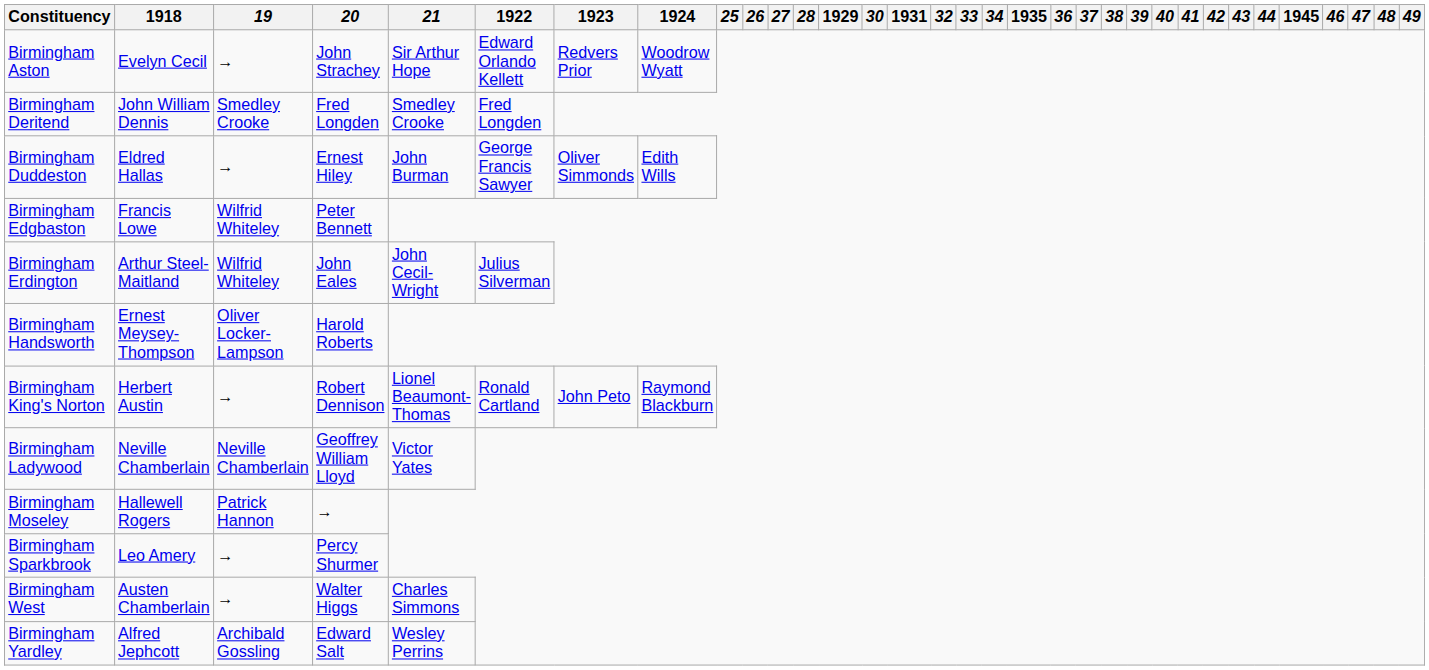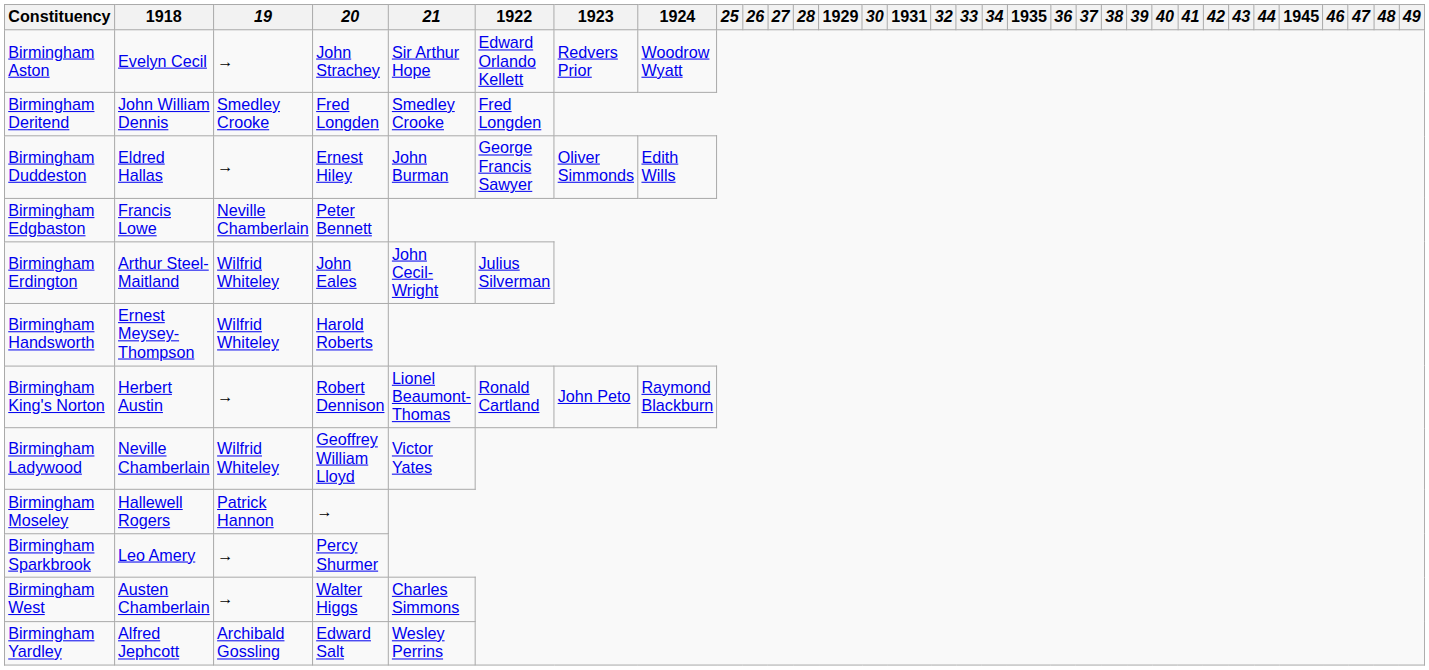(248, 219) Wilfrid Whiteley -> (263, 219) Neville Chamberlain
(250, 334) Oliver Locker-Lampson -> (248, 334) Wilfrid Whiteley
(263, 458) Neville Chamberlain -> (248, 458) Wilfrid Whiteley
